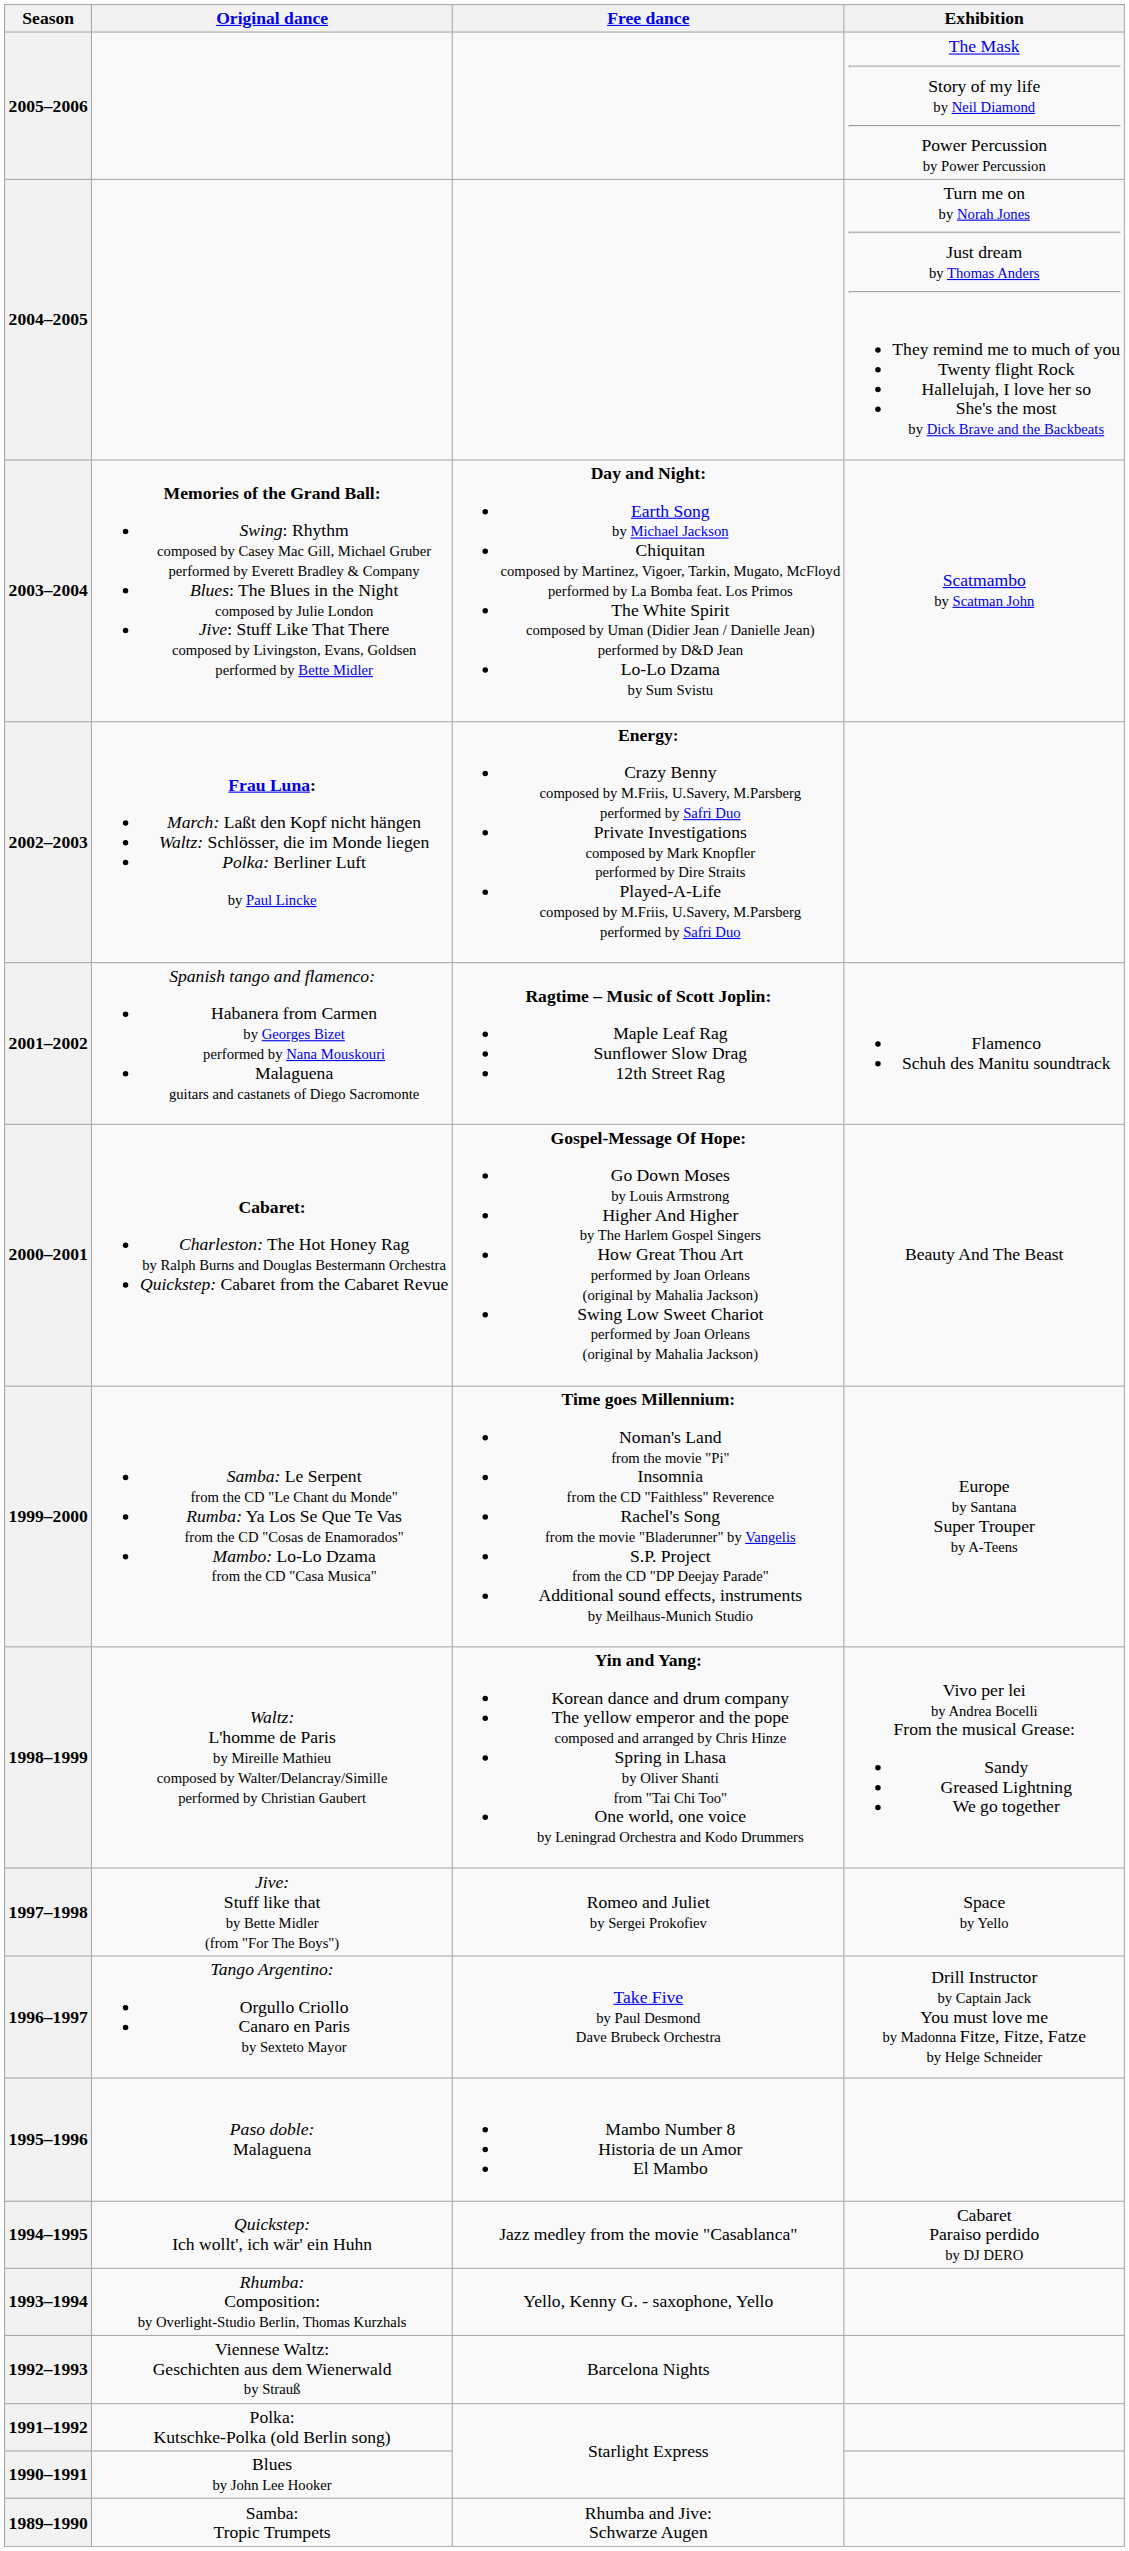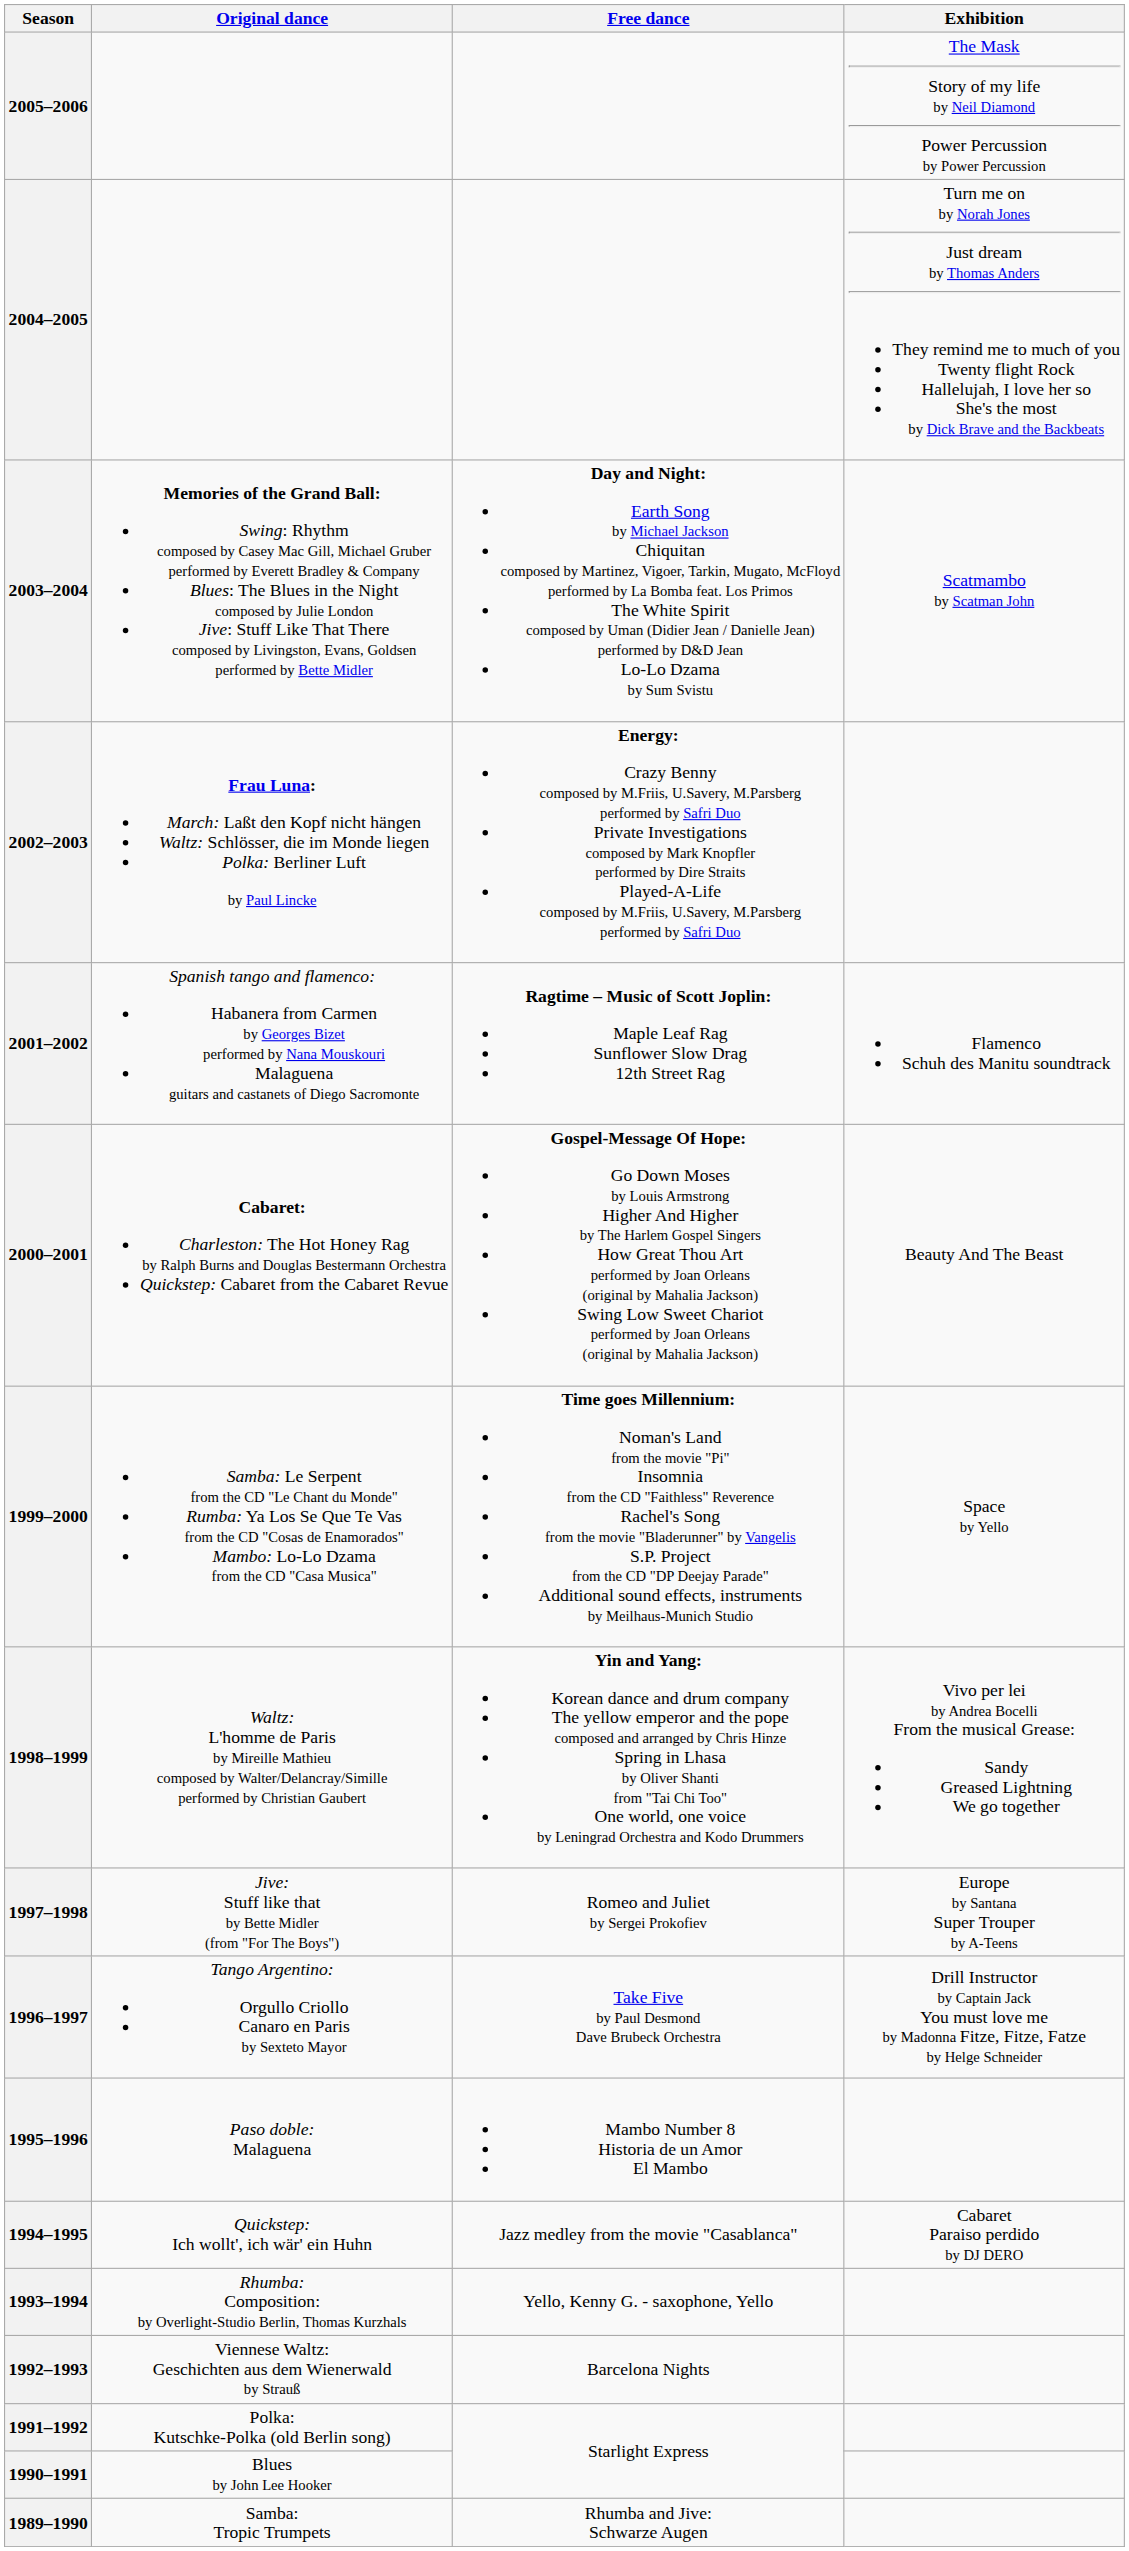(984, 1516) Europe by Santana Super Trouper by A-Teens -> (984, 1516) Space by Yello
(984, 1911) Space by Yello -> (984, 1911) Europe by Santana Super Trouper by A-Teens
